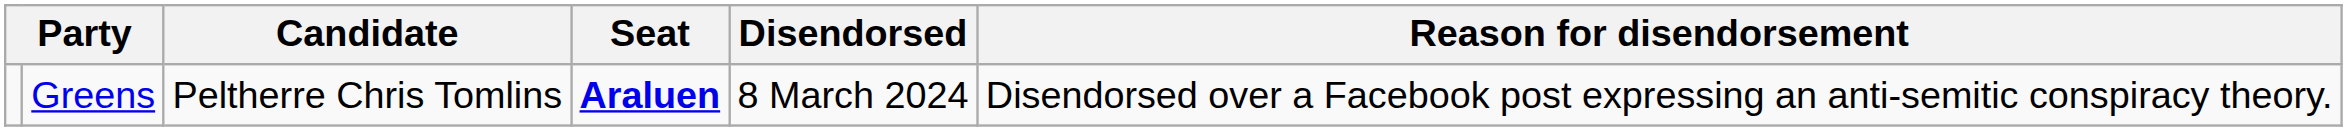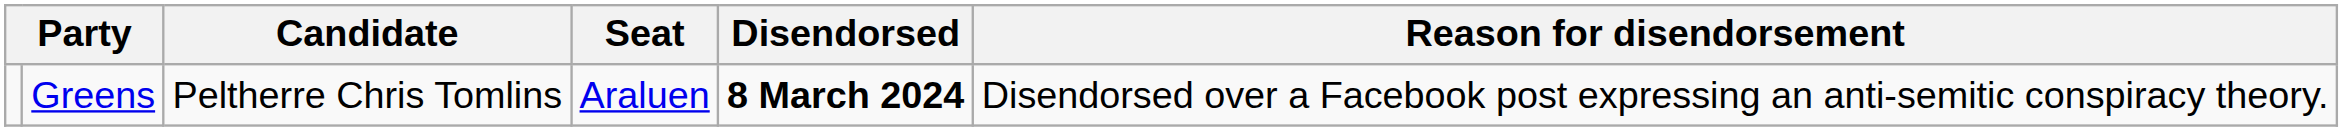(650, 94) bold -> (645, 94) normal
(853, 94) normal -> (846, 94) bold
